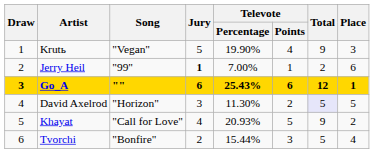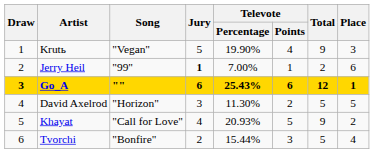(323, 103) lavender background -> (323, 103) no background
